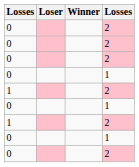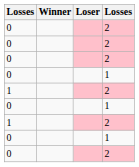columns swapped: (84, 12) <-> (51, 12)
